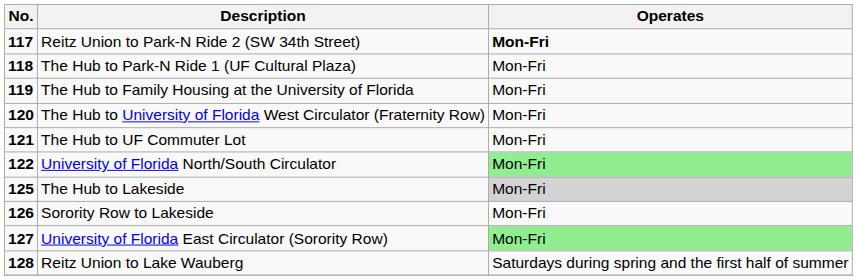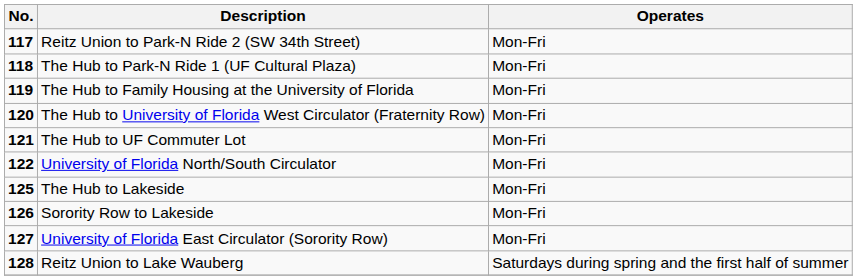(521, 41) bold -> (519, 41) normal
(519, 164) lightgreen background -> (519, 164) no background
(519, 189) lightgrey background -> (519, 189) no background
(519, 238) lightgreen background -> (519, 238) no background
